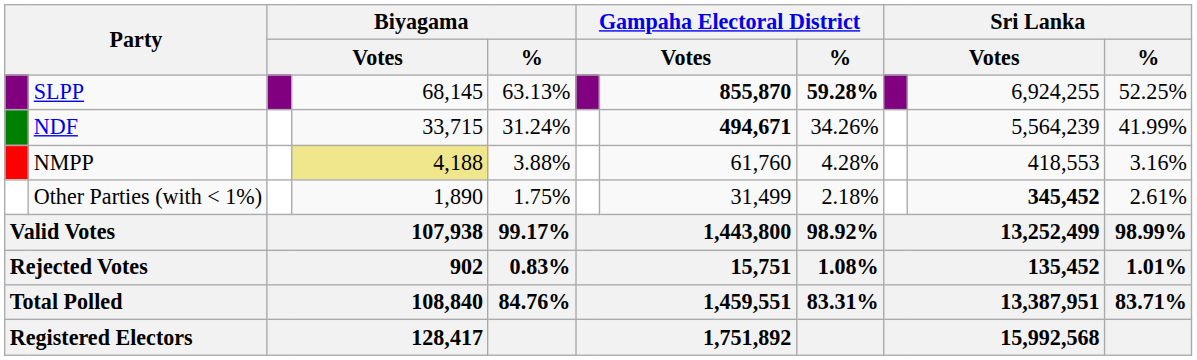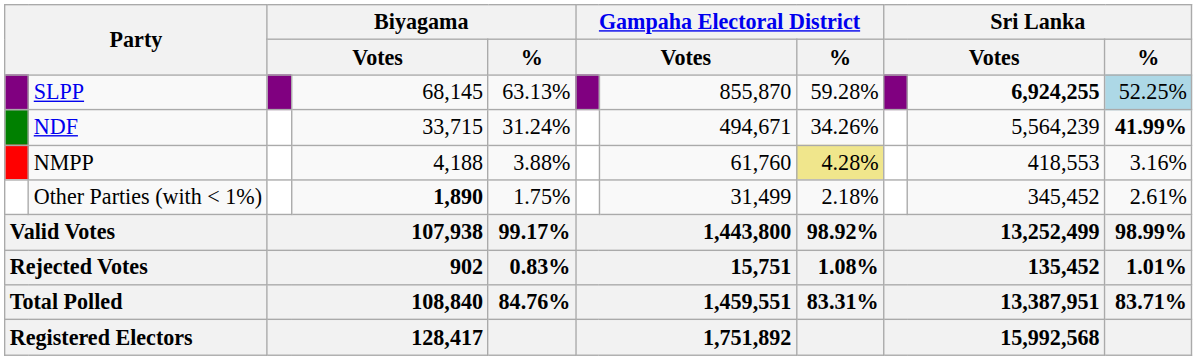(755, 92) bold -> (755, 92) normal
(843, 92) bold -> (845, 92) normal
(1055, 92) normal -> (1055, 92) bold
(1153, 92) no background -> (1153, 92) lightblue background
(755, 127) bold -> (755, 127) normal
(1153, 127) normal -> (1151, 127) bold
(458, 162) khaki background -> (458, 162) no background
(850, 162) no background -> (850, 162) khaki background
(458, 197) normal -> (458, 197) bold
(1064, 197) bold -> (1064, 197) normal
